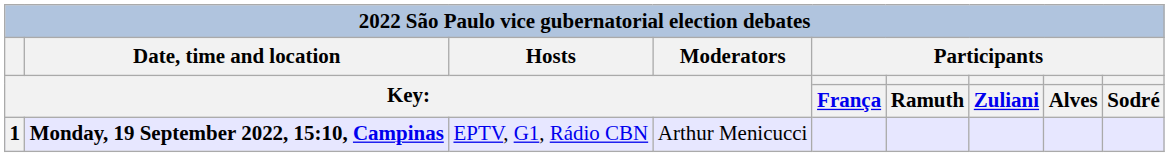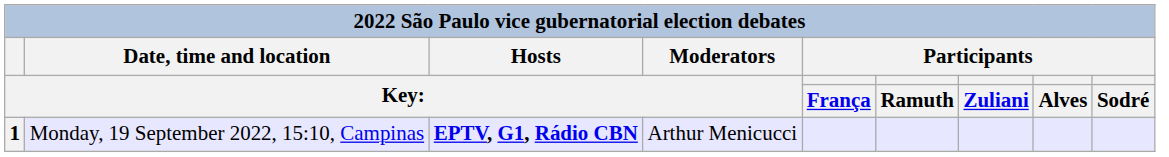(237, 134) bold -> (227, 134) normal
(551, 134) normal -> (536, 134) bold
